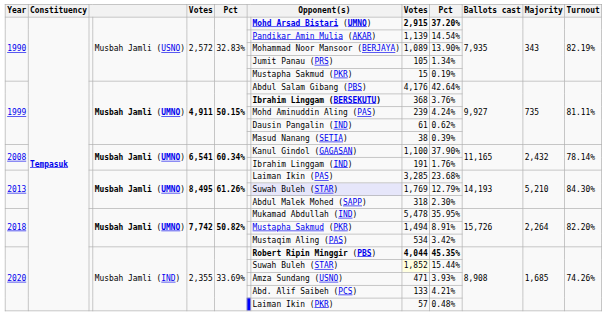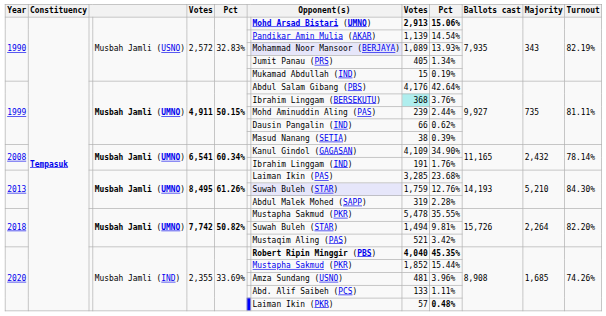(416, 23) 2,915 -> (416, 23) 2,913
(446, 23) 37.20% -> (446, 23) 15.06%
(326, 49) no background -> (326, 49) lavender background
(446, 49) 13.90% -> (446, 49) 13.93%
(421, 62) 105 -> (421, 62) 405
(303, 74) Mustapha Sakmud (PKR) -> (305, 74) Mukamad Abdullah (IND)
(317, 100) bold -> (317, 100) normal
(421, 100) no background -> (421, 100) paleturquoise background
(443, 113) 4.24% -> (443, 113) 2.44%
(423, 126) 61 -> (423, 126) 66
(416, 151) 1,100 -> (416, 151) 4,109
(446, 151) 37.90% -> (446, 151) 34.90%
(416, 189) 1,769 -> (416, 189) 1,759
(446, 189) 12.79% -> (446, 189) 12.76%
(421, 202) 318 -> (421, 202) 319
(443, 202) 2.30% -> (443, 202) 2.28%
(305, 215) Mukamad Abdullah (IND) -> (303, 215) Mustapha Sakmud (PKR)
(446, 215) 35.95% -> (446, 215) 35.55%
(303, 228) Mustapha Sakmud (PKR) -> (295, 228) Suwah Buleh (STAR)
(443, 228) 8.91% -> (443, 228) 9.81%
(421, 240) 534 -> (421, 240) 521
(416, 253) 4,044 -> (416, 253) 4,040
(295, 266) Suwah Buleh (STAR) -> (303, 266) Mustapha Sakmud (PKR)
(416, 266) lightyellow background -> (416, 266) no background
(421, 279) 471 -> (421, 279) 481
(443, 279) 3.93% -> (443, 279) 3.96%
(443, 291) 4.21% -> (443, 291) 1.11%
(443, 304) normal -> (443, 304) bold
